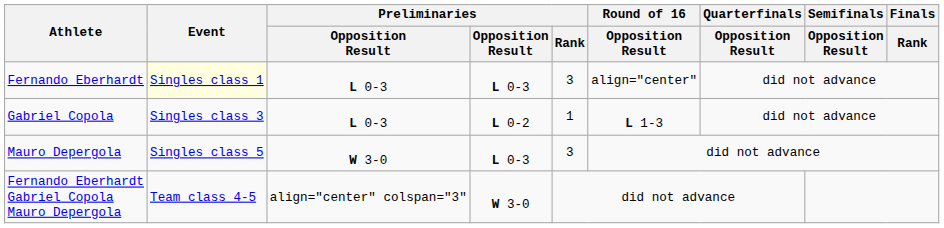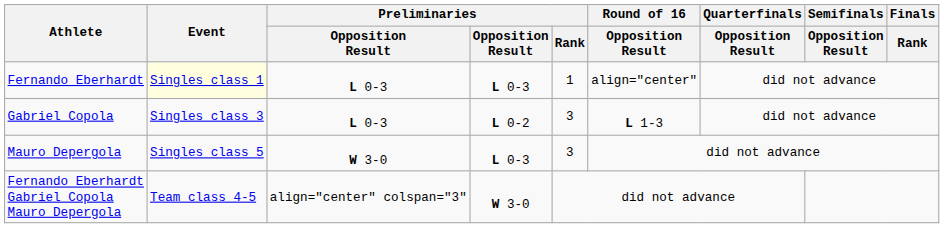(570, 80) 3 -> (570, 80) 1
(570, 116) 1 -> (570, 116) 3
